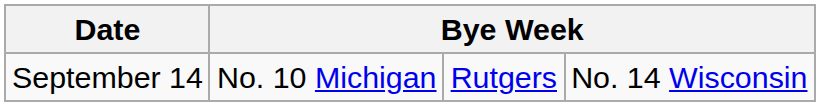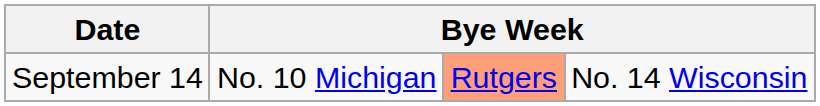(504, 77) no background -> (504, 77) lightsalmon background
